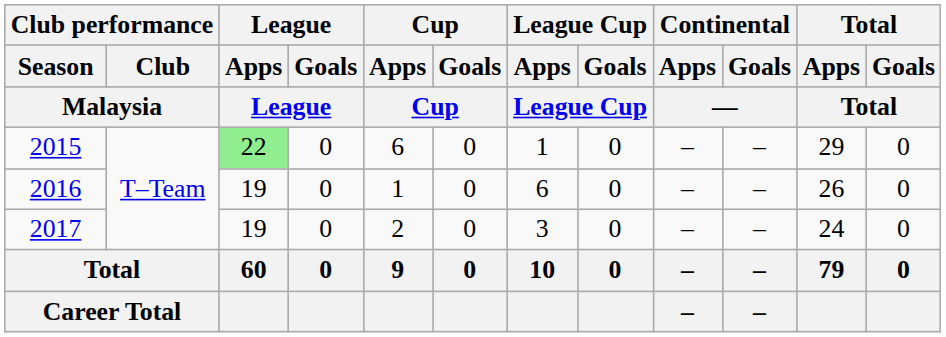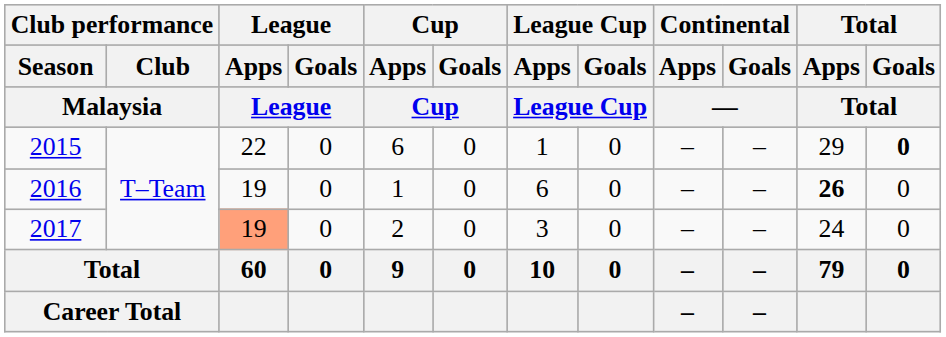(254, 147) lightgreen background -> (254, 147) no background
(904, 147) normal -> (904, 147) bold
(831, 188) normal -> (831, 188) bold
(254, 229) no background -> (254, 229) lightsalmon background
